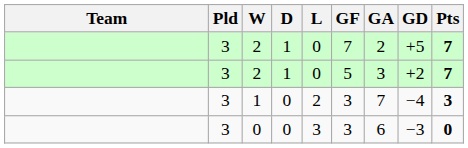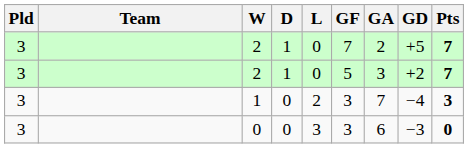columns swapped: (107, 18) <-> (225, 18)
